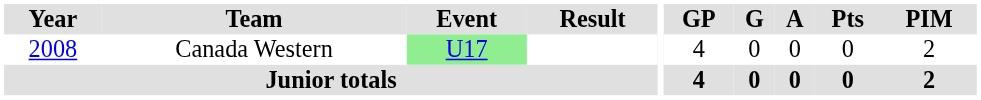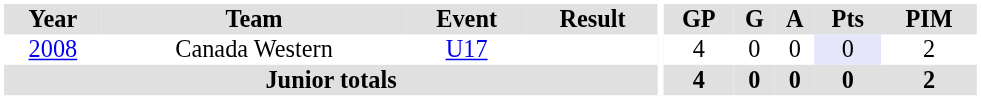(467, 49) lightgreen background -> (467, 49) no background
(848, 49) no background -> (848, 49) lavender background
